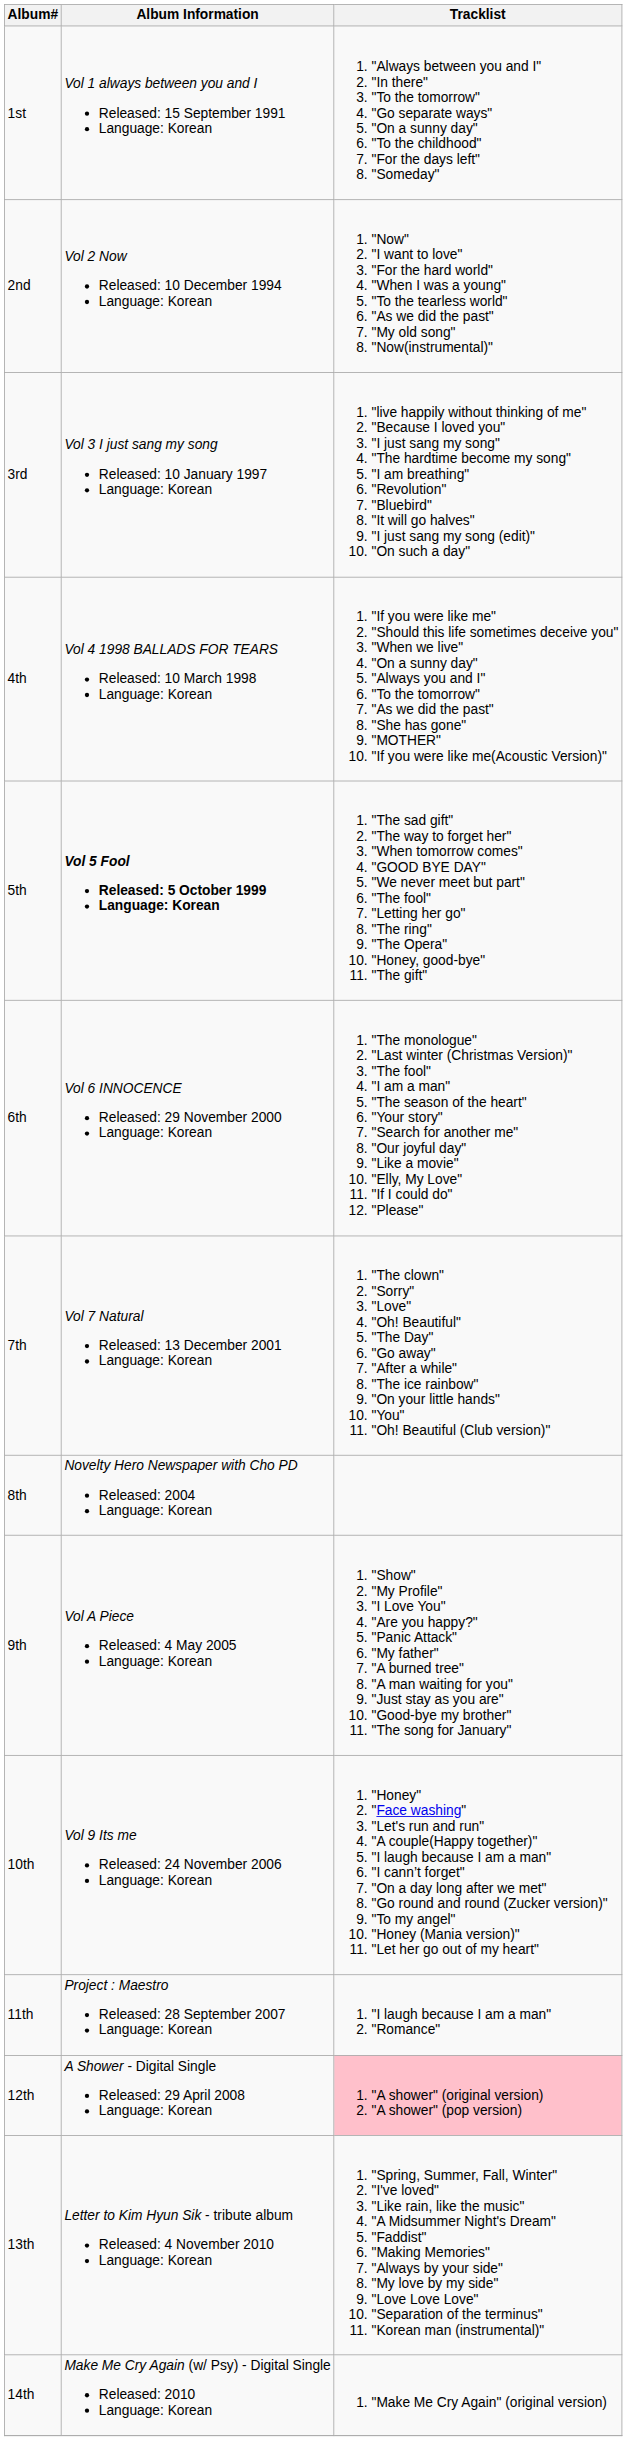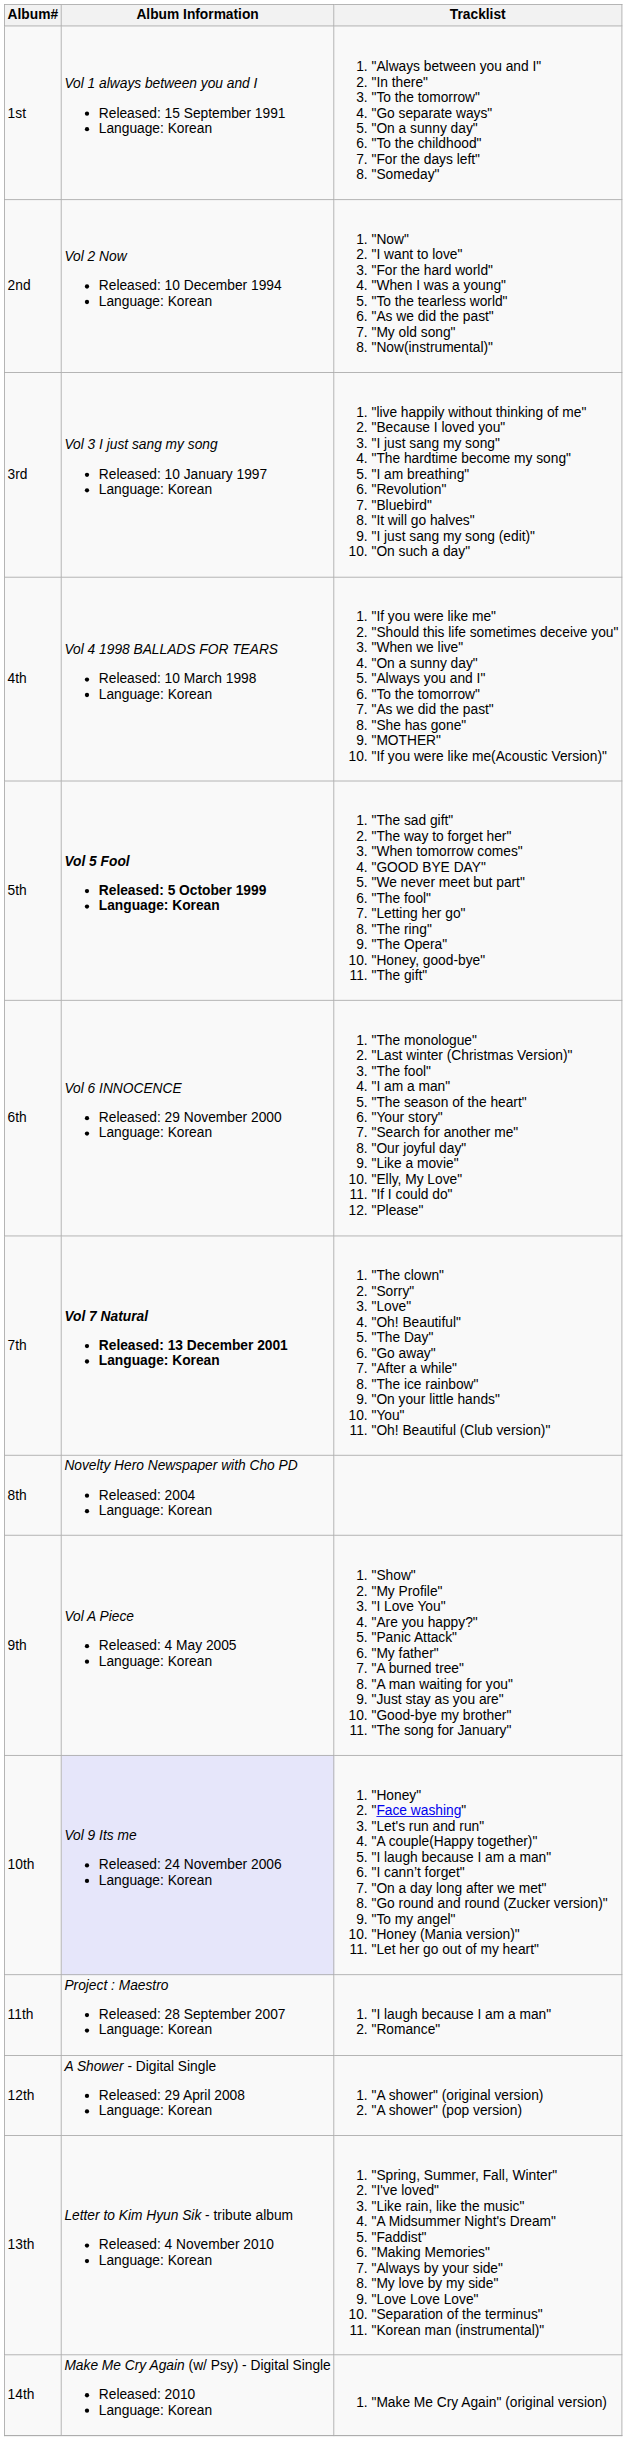(198, 1339) normal -> (198, 1339) bold
(198, 1858) no background -> (198, 1858) lavender background
(478, 2103) pink background -> (478, 2103) no background
